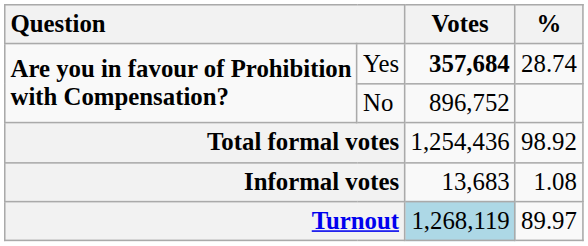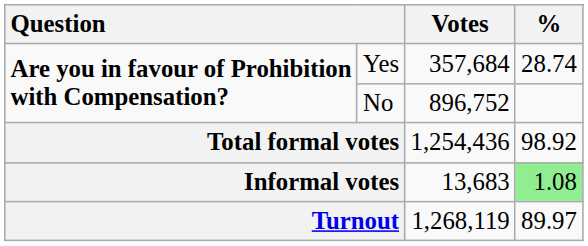(469, 63) bold -> (469, 63) normal
(555, 181) no background -> (555, 181) lightgreen background
(461, 220) lightblue background -> (461, 220) no background
